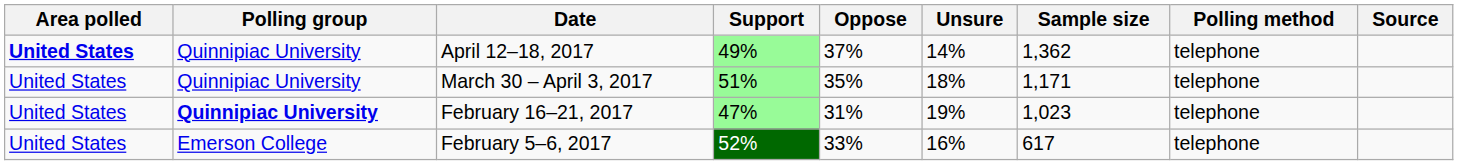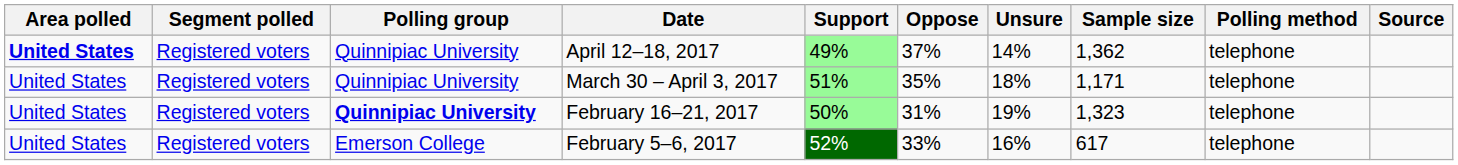+ column: (241, 19)
(738, 112) 47% -> (829, 112) 50%
(1047, 112) 1,023 -> (1100, 112) 1,323
